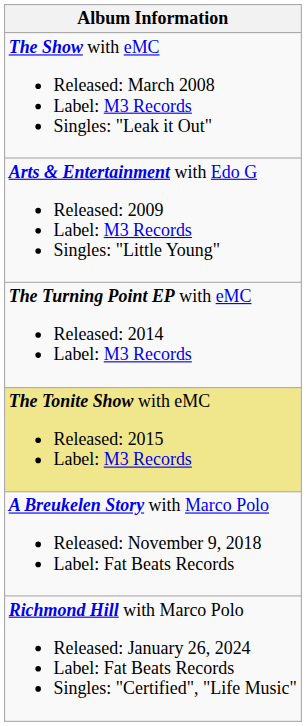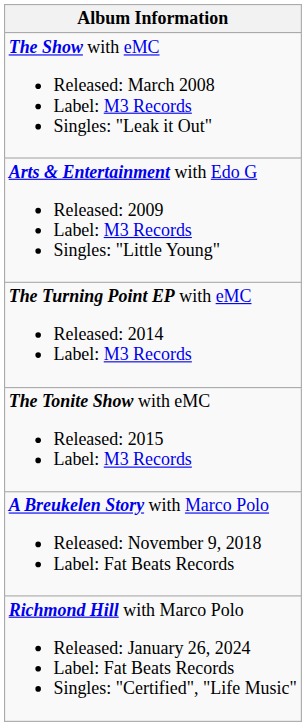(153, 430) khaki background -> (153, 430) no background
